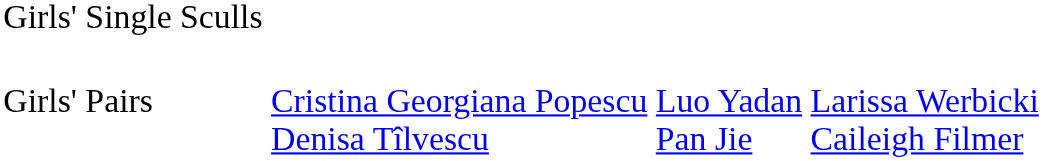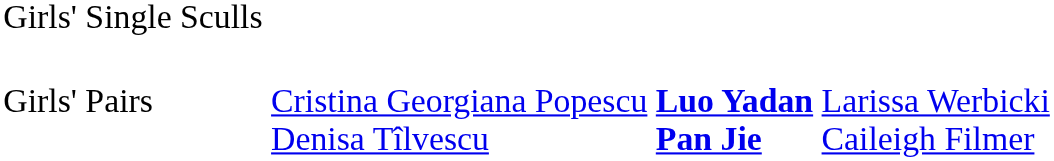(729, 120) normal -> (734, 120) bold
